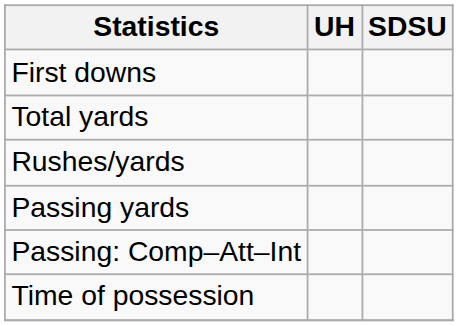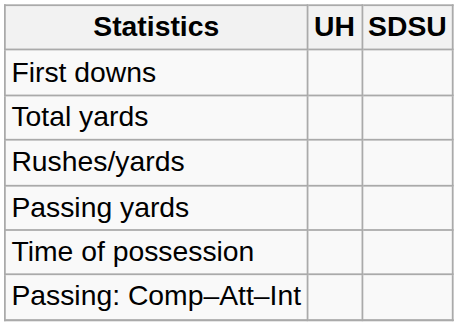rows swapped: (156, 251) <-> (133, 296)
